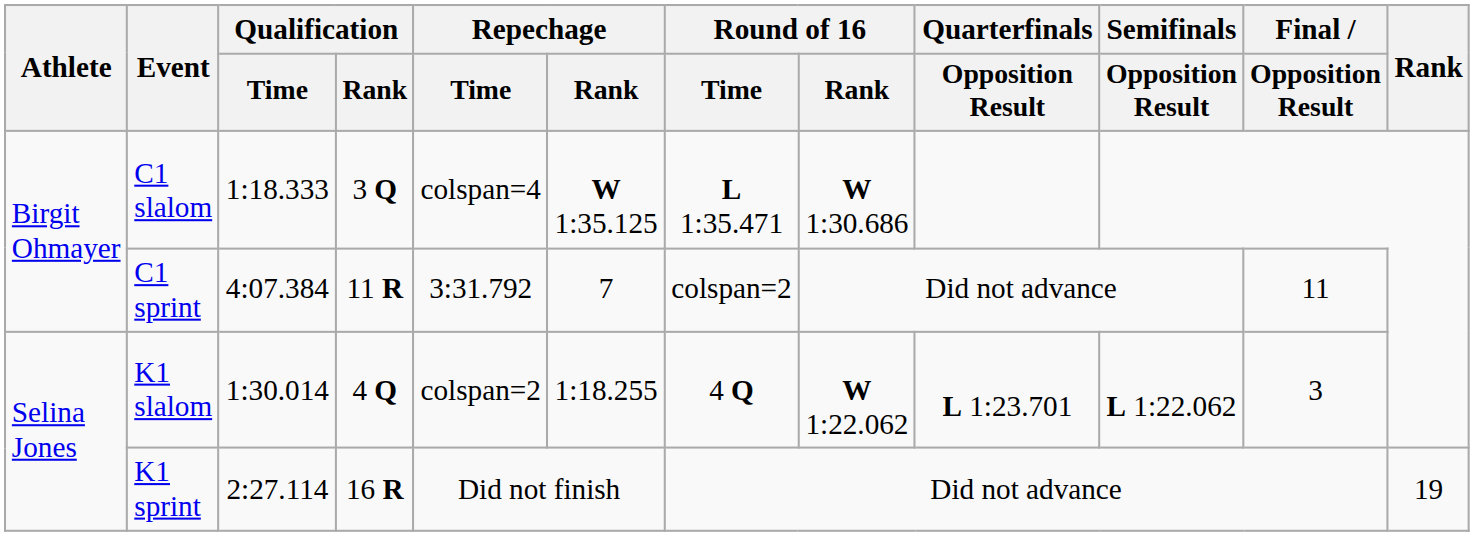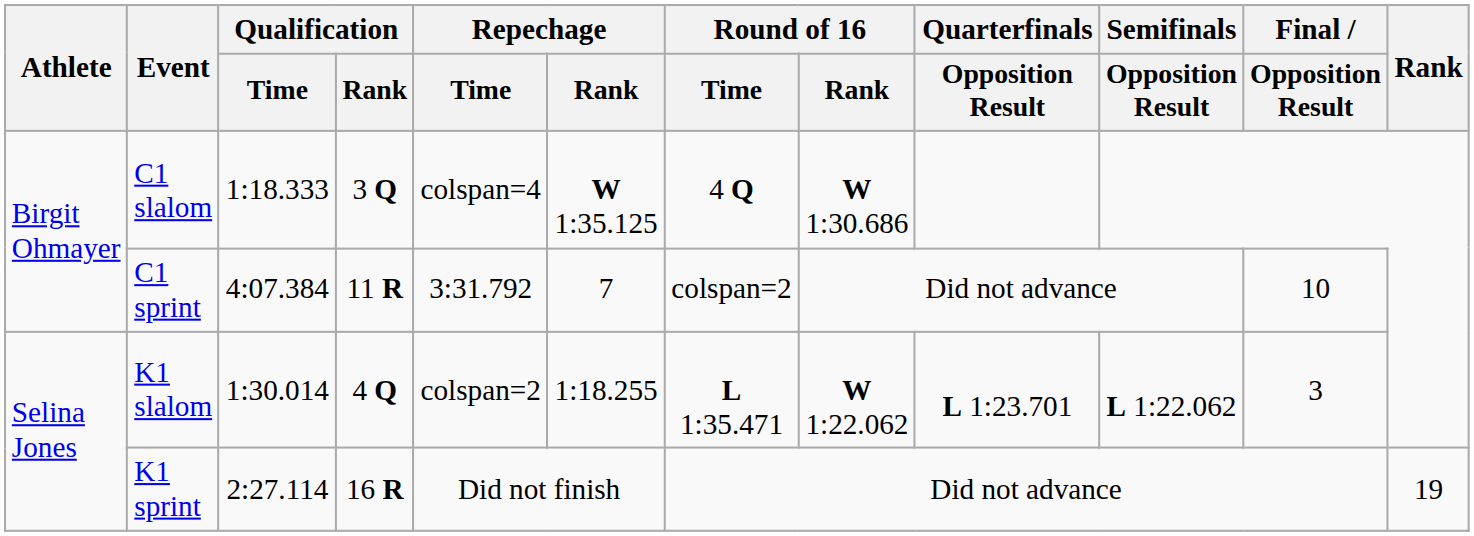(732, 207) L 1:35.471 -> (732, 189) 4 Q
(1316, 289) 11 -> (1316, 289) 10
(732, 389) 4 Q -> (732, 407) L 1:35.471
